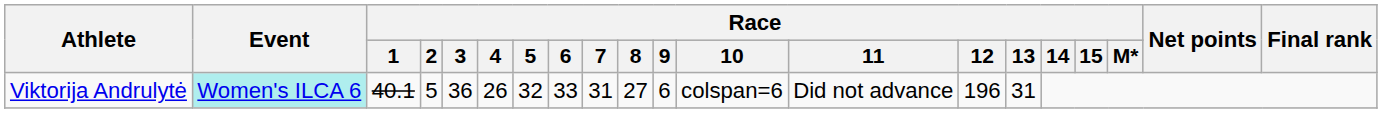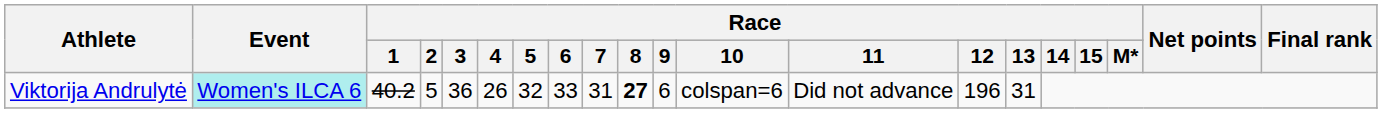(393, 91) 40.1 -> (393, 91) 40.2
(636, 91) normal -> (636, 91) bold
